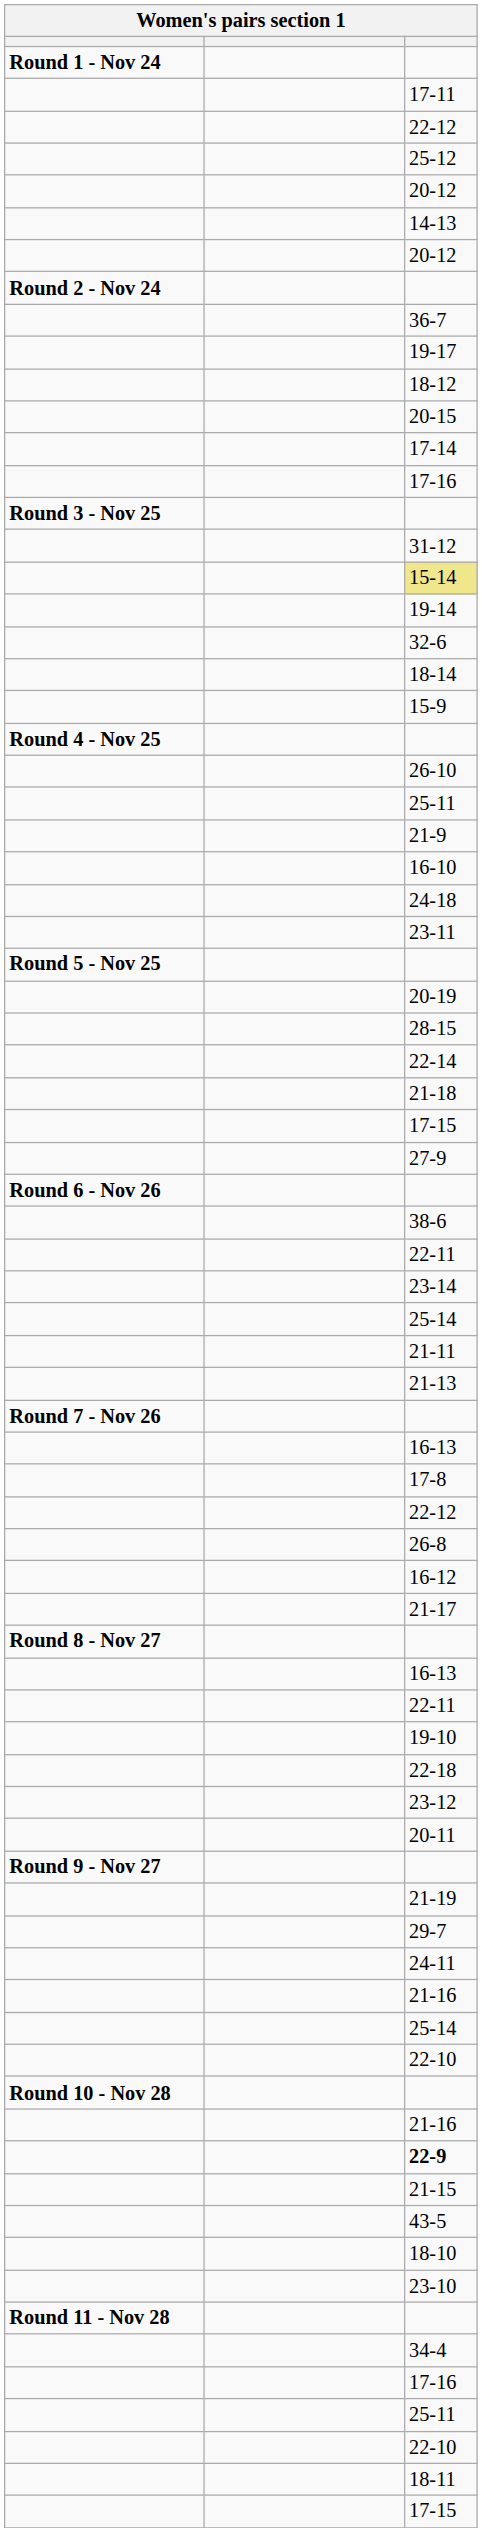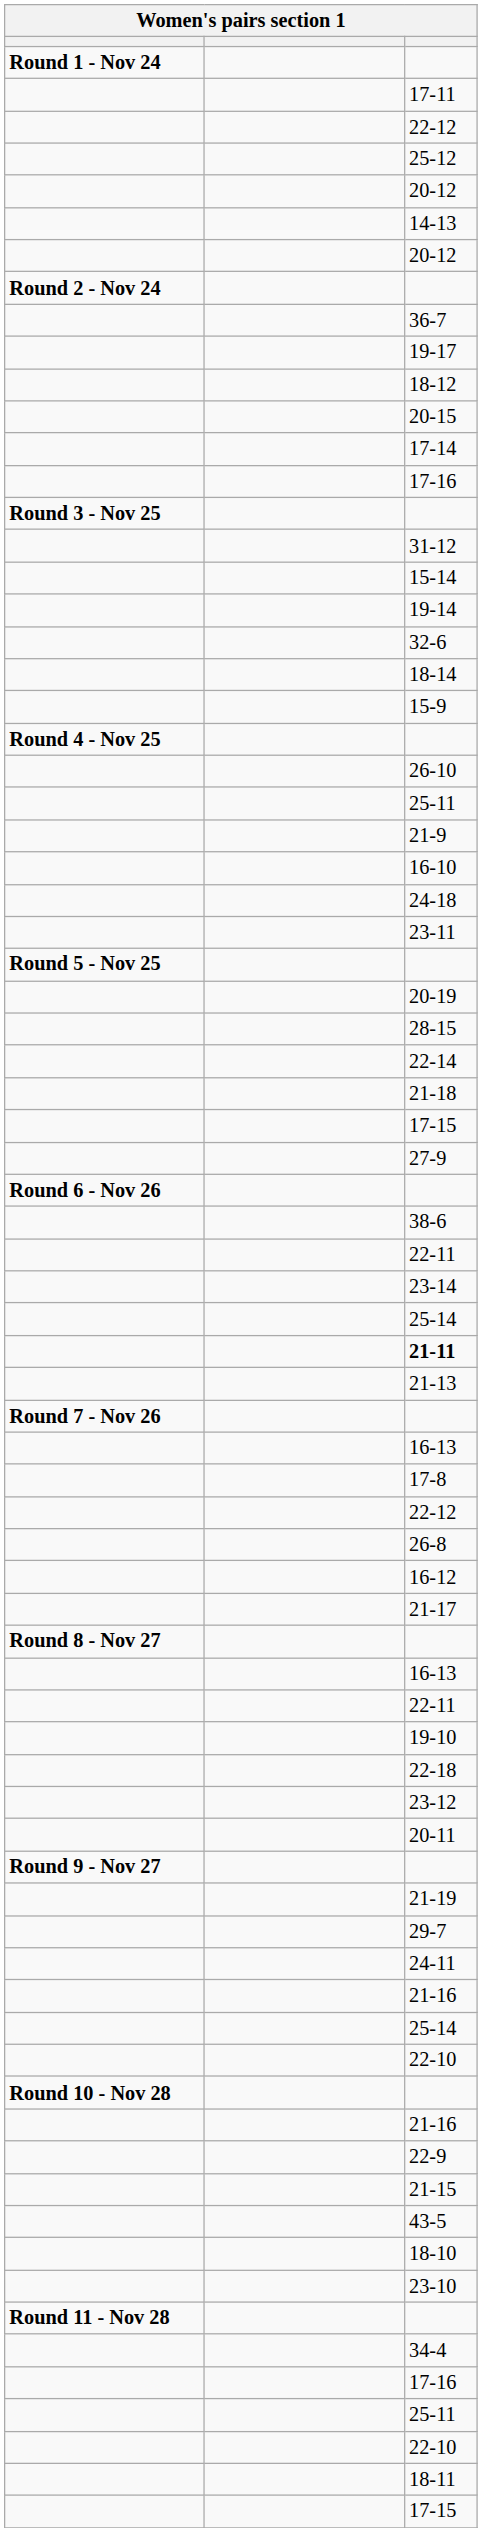(433, 577) khaki background -> (433, 577) no background
(432, 1351) normal -> (432, 1351) bold
(428, 2156) bold -> (428, 2156) normal
